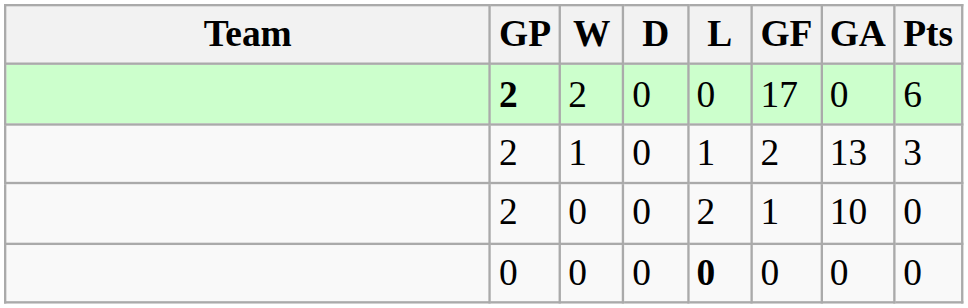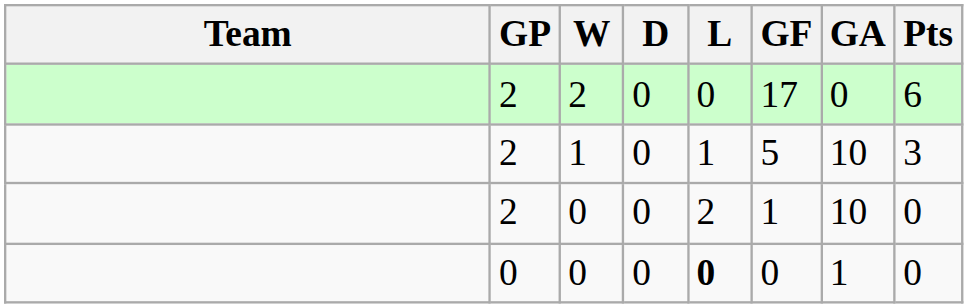(508, 93) bold -> (508, 93) normal
(770, 152) 2 -> (770, 152) 5
(848, 152) 13 -> (848, 152) 10
(839, 271) 0 -> (839, 271) 1
